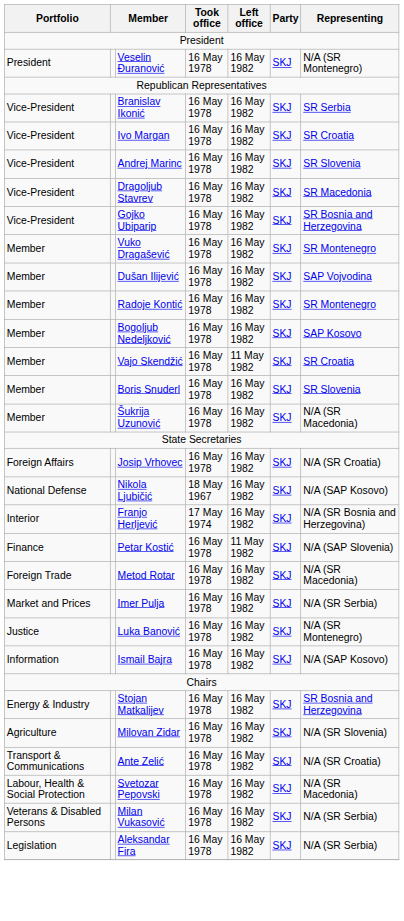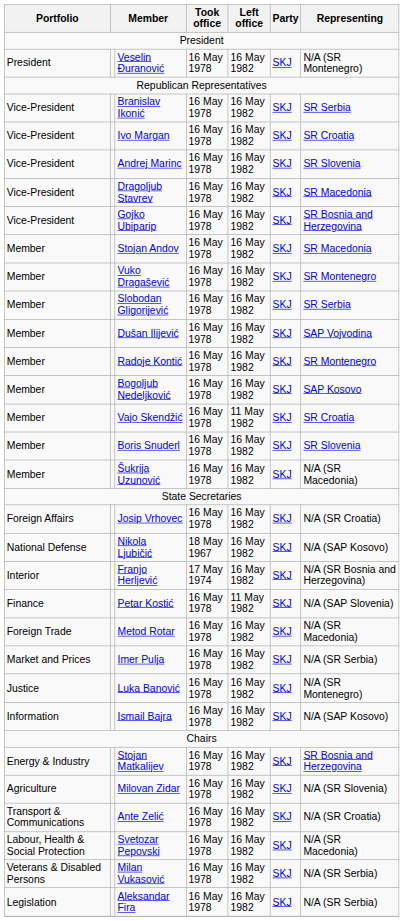+ row: (148, 248)
+ row: (143, 305)
